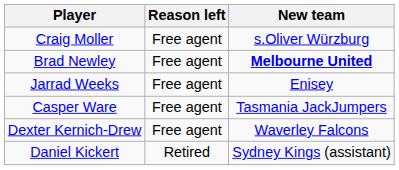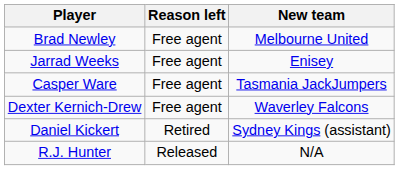- row: (75, 38)
(312, 61) bold -> (312, 38) normal
+ row: (75, 152)
